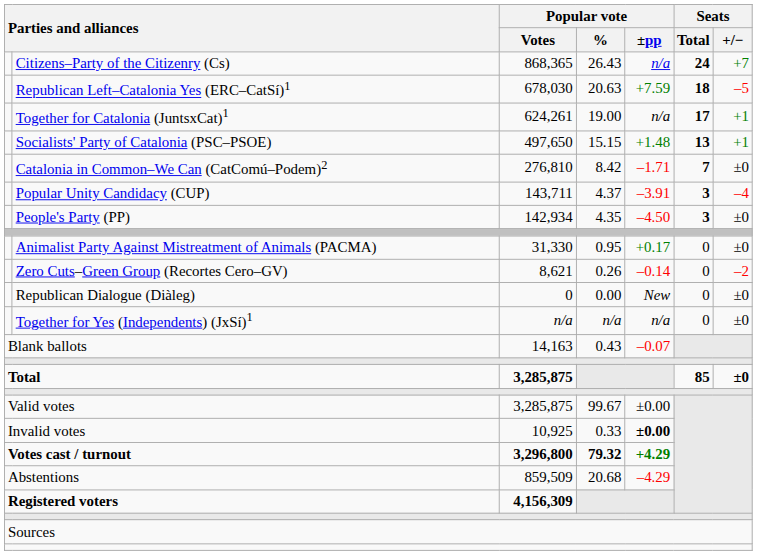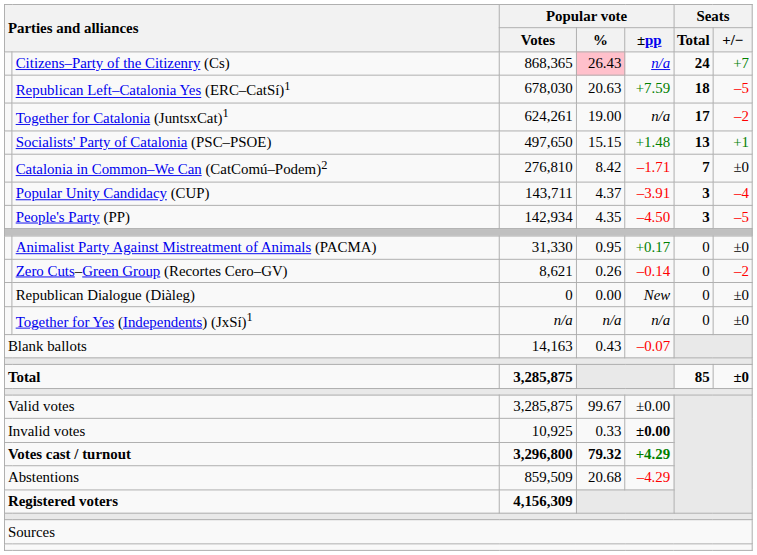(605, 63) no background -> (605, 63) pink background
(741, 116) +1 -> (742, 116) –2
(741, 217) ±0 -> (742, 217) –5
